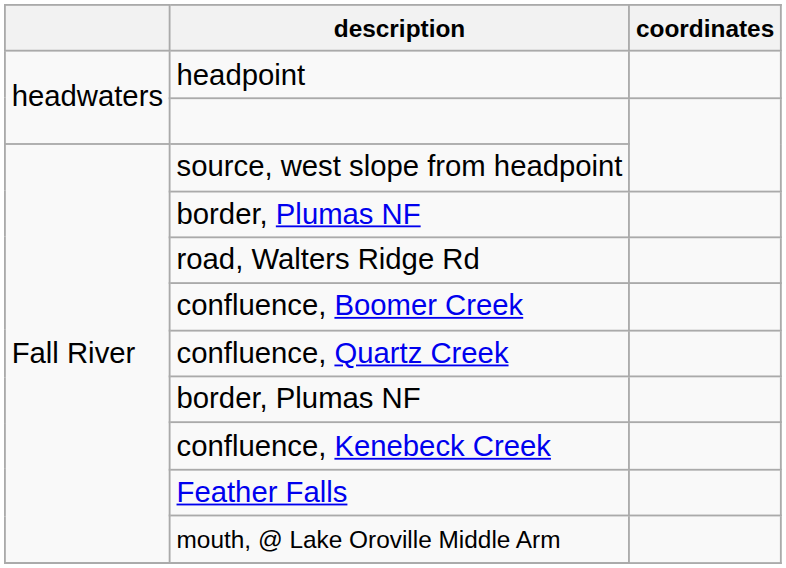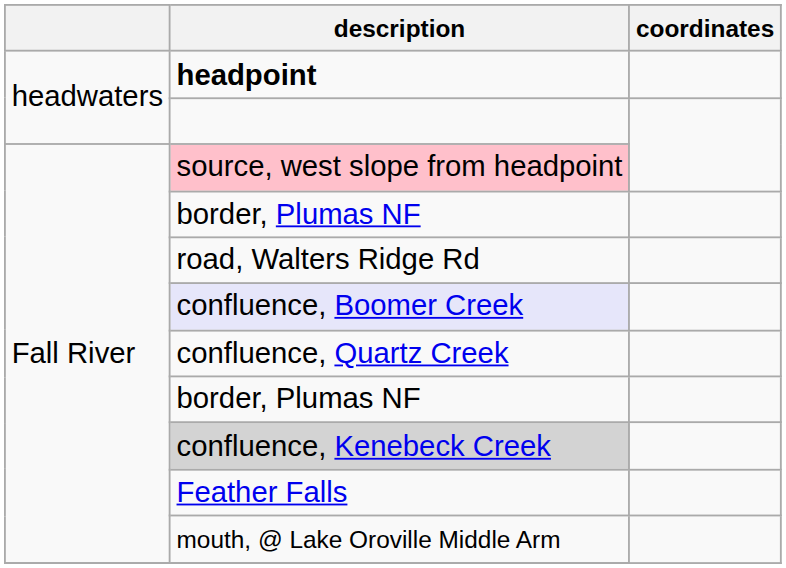(241, 74) normal -> (246, 74) bold
(400, 167) no background -> (400, 167) pink background
(350, 306) no background -> (350, 306) lavender background
(364, 445) no background -> (364, 445) lightgrey background
